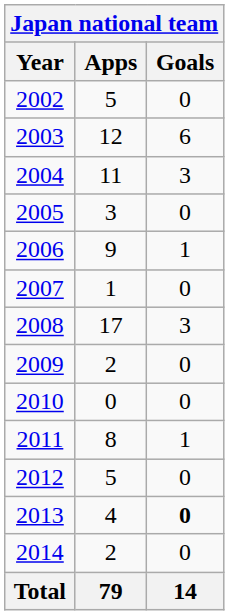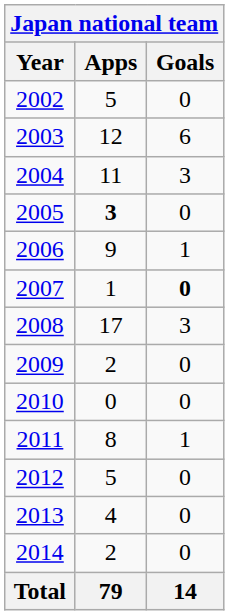(111, 212) normal -> (111, 212) bold
(185, 288) normal -> (185, 288) bold
(185, 514) bold -> (185, 514) normal
